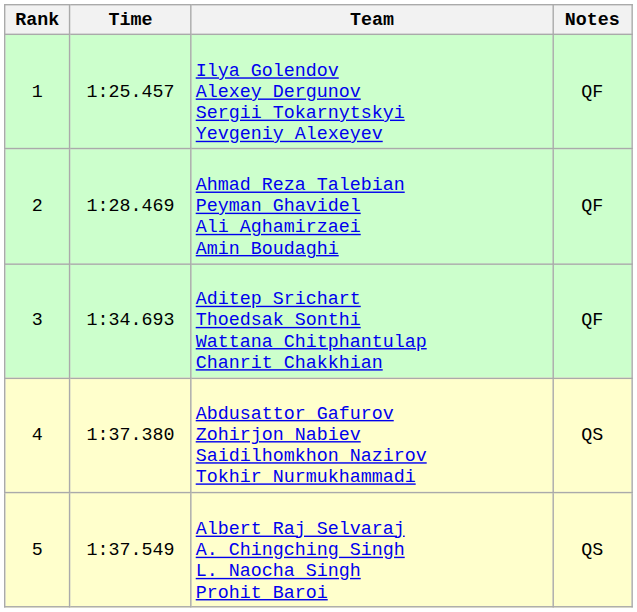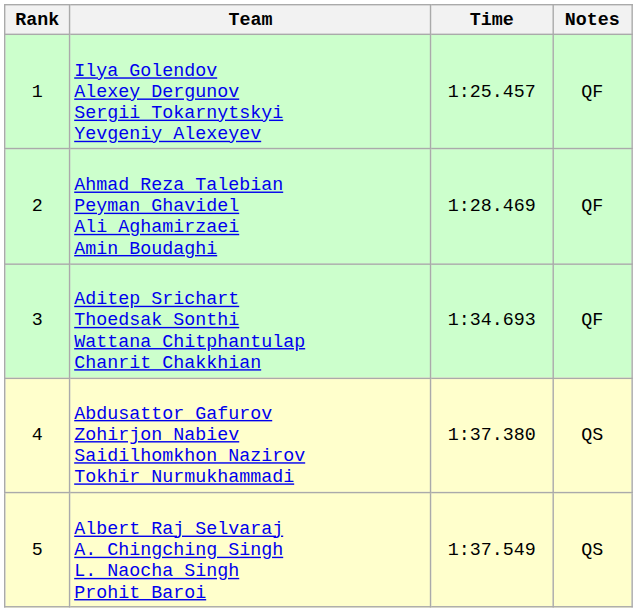columns swapped: (372, 20) <-> (131, 20)
